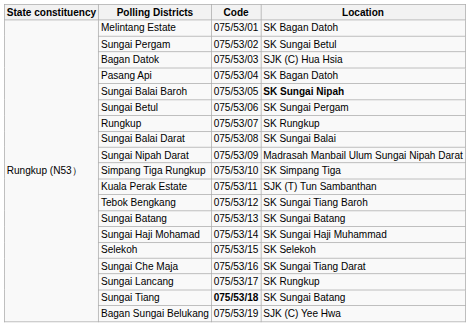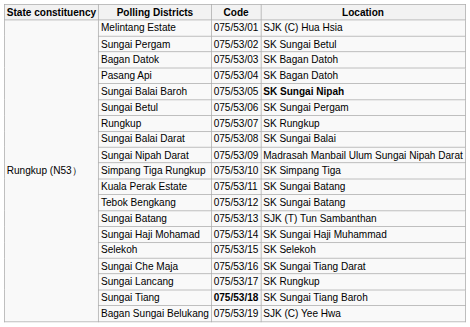(301, 28) SK Bagan Datoh -> (303, 28) SJK (C) Hua Hsia
(303, 59) SJK (C) Hua Hsia -> (301, 59) SK Bagan Datoh
(320, 186) SJK (T) Tun Sambanthan -> (304, 186) SK Sungai Batang
(315, 202) SK Sungai Tiang Baroh -> (304, 202) SK Sungai Batang
(304, 218) SK Sungai Batang -> (320, 218) SJK (T) Tun Sambanthan
(304, 297) SK Sungai Batang -> (315, 297) SK Sungai Tiang Baroh
